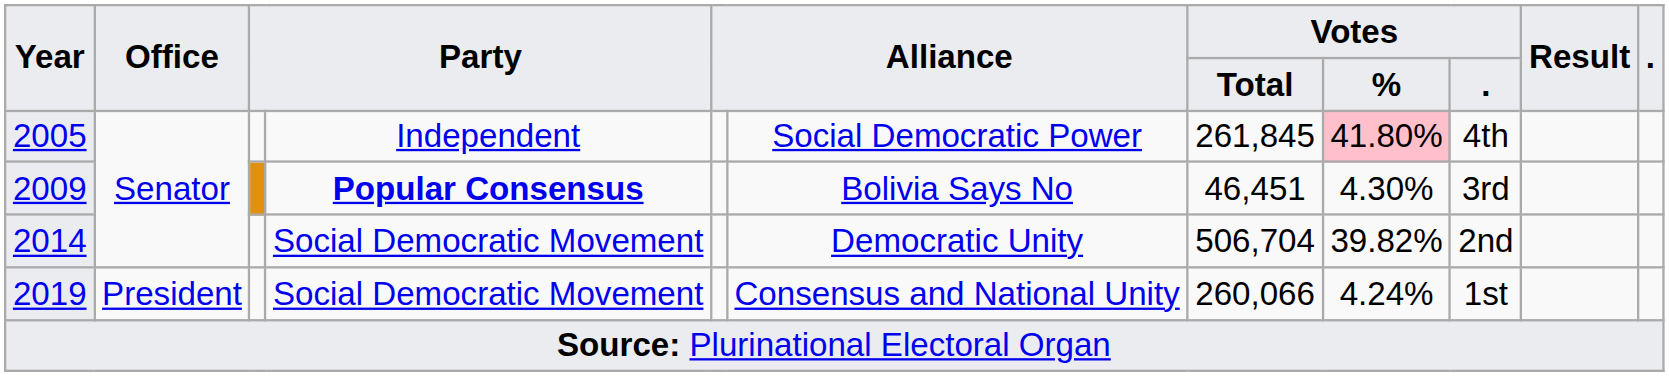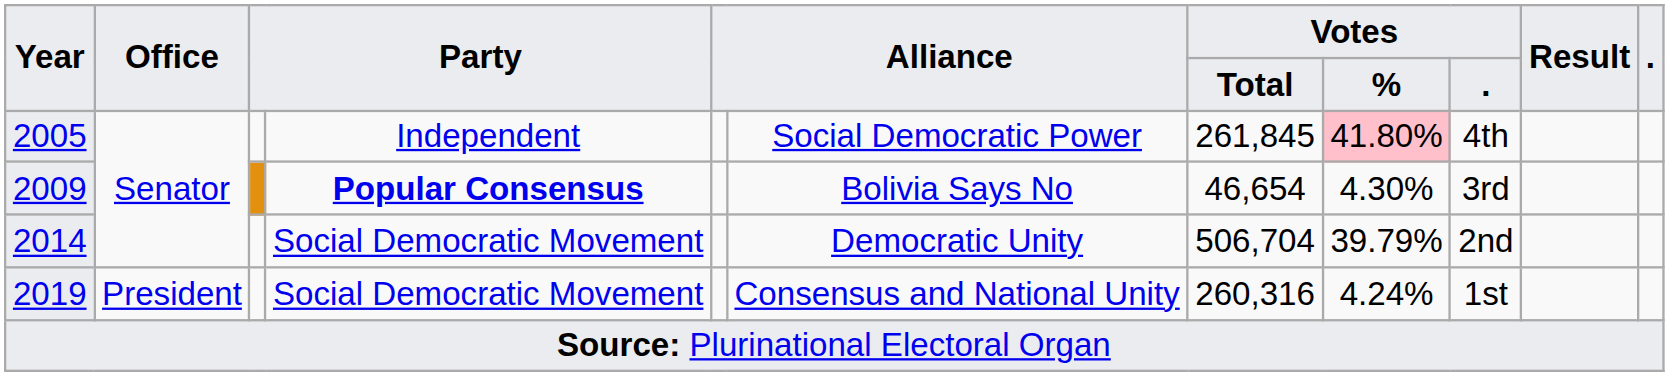(1255, 189) 46,451 -> (1255, 189) 46,654
(1387, 241) 39.82% -> (1387, 241) 39.79%
(1255, 293) 260,066 -> (1255, 293) 260,316
